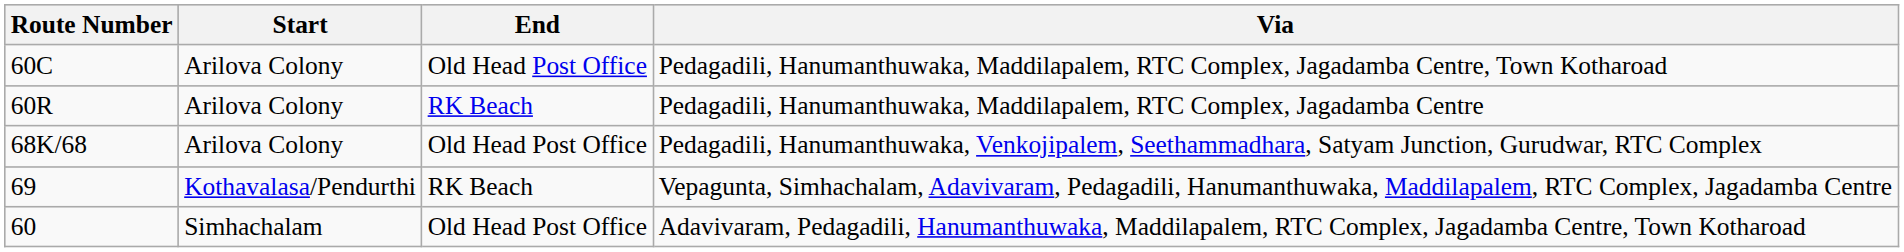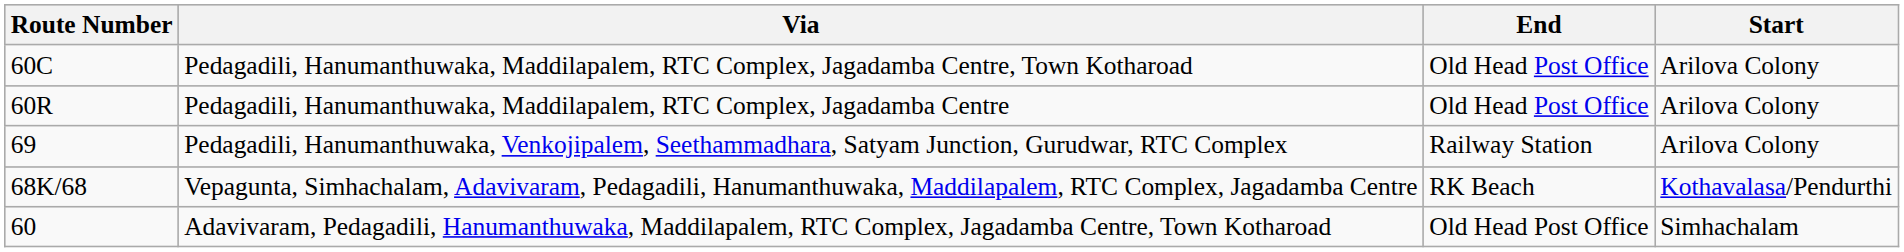columns swapped: (300, 24) <-> (1275, 24)
(480, 105) RK Beach -> (1539, 105) Old Head Post Office
(49, 145) 68K/68 -> (23, 145) 69
(537, 145) Old Head Post Office -> (1511, 145) Railway Station
(23, 186) 69 -> (49, 186) 68K/68
